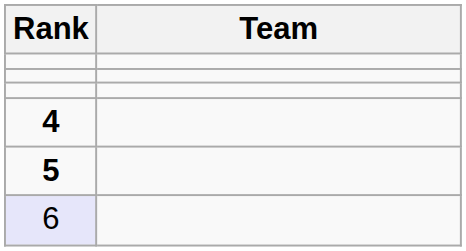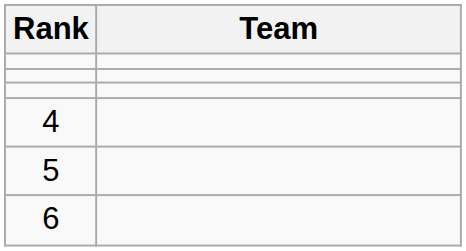(51, 121) bold -> (51, 121) normal
(51, 170) bold -> (51, 170) normal
(51, 219) lavender background -> (51, 219) no background
